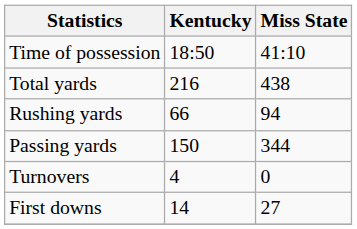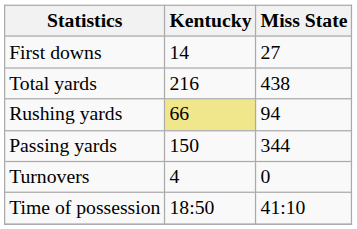rows swapped: (55, 208) <-> (85, 51)
(179, 114) no background -> (179, 114) khaki background
